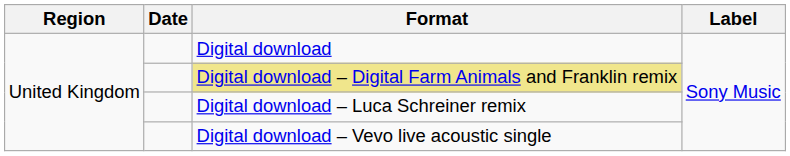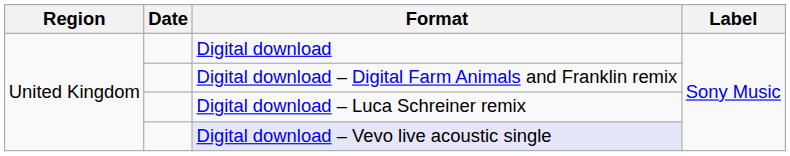(437, 77) khaki background -> (437, 77) no background
(374, 135) no background -> (374, 135) lavender background
